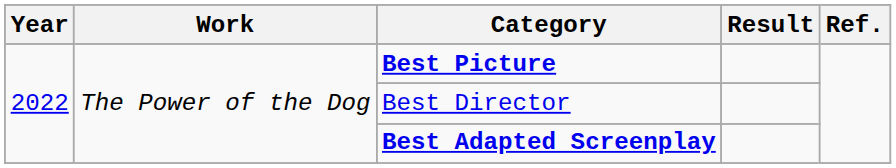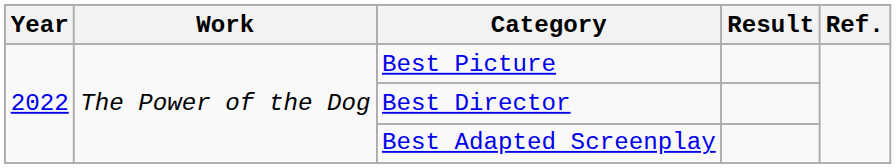(469, 64) bold -> (469, 64) normal
(549, 143) bold -> (549, 143) normal
